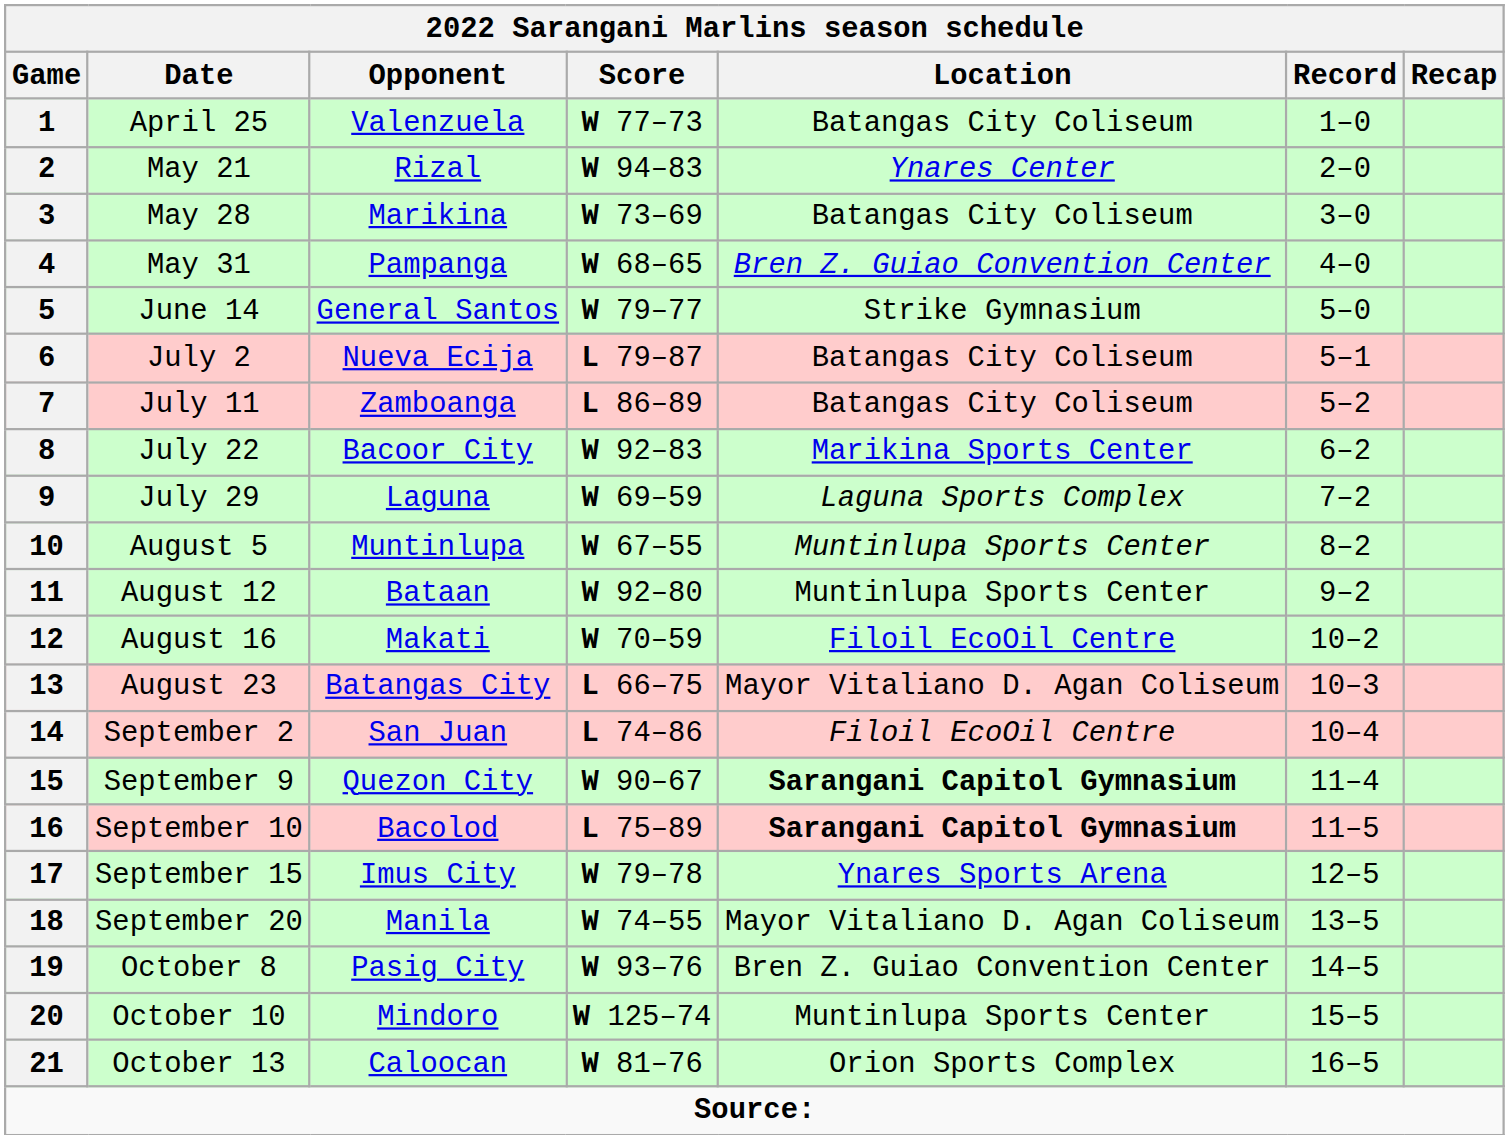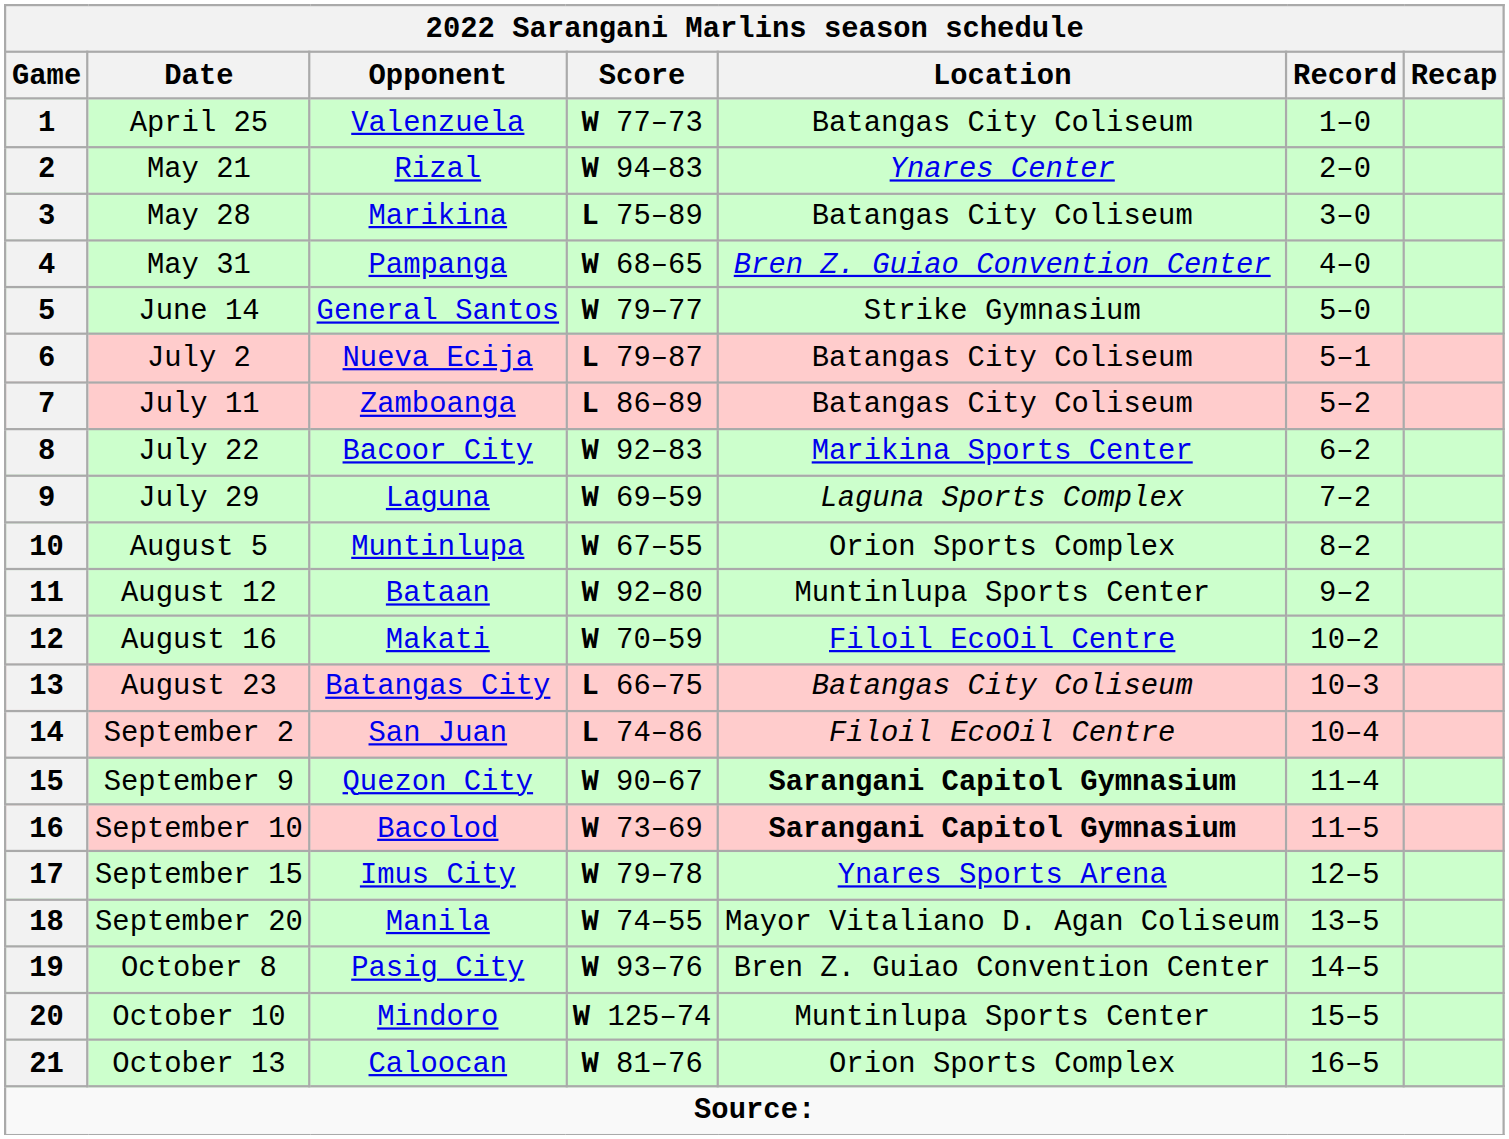(642, 217) W 73–69 -> (642, 217) L 75–89
(1002, 546) Muntinlupa Sports Center -> (1002, 546) Orion Sports Complex
(1002, 687) Mayor Vitaliano D. Agan Coliseum -> (1002, 687) Batangas City Coliseum
(642, 828) L 75–89 -> (642, 828) W 73–69
